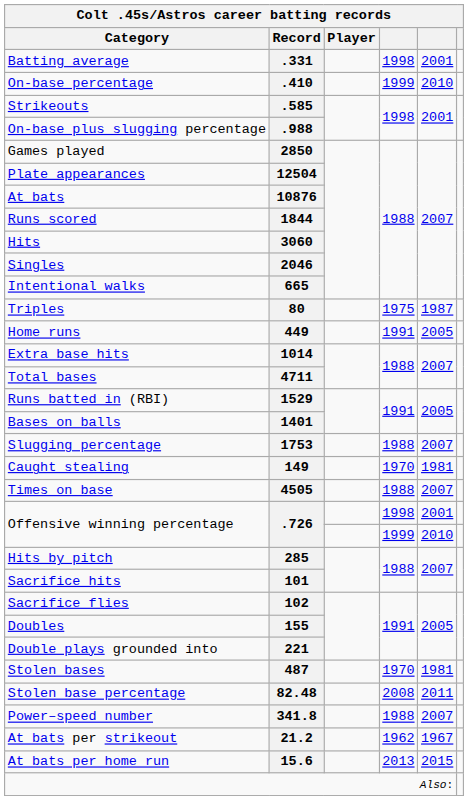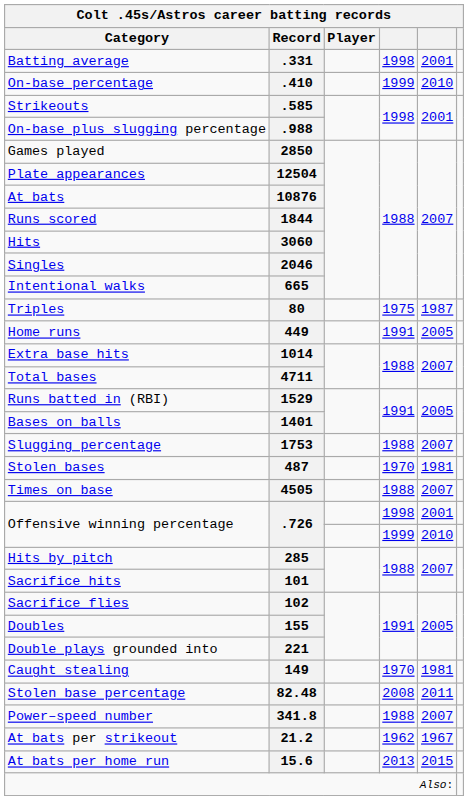rows swapped: (297, 671) <-> (297, 468)
